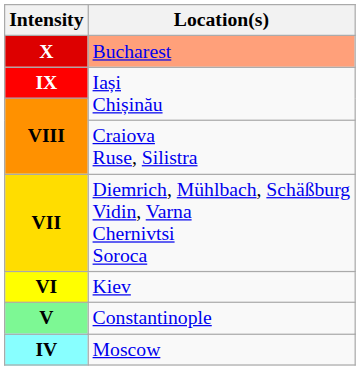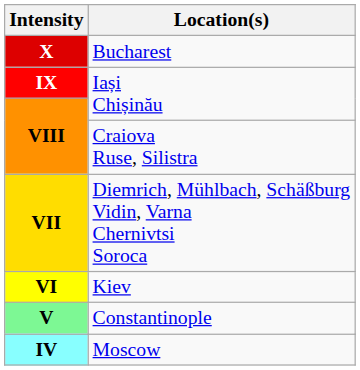(132, 51) lightsalmon background -> (132, 51) no background
